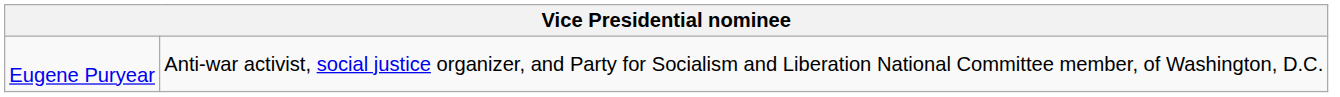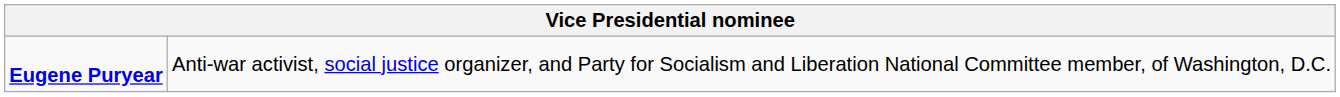(82, 75) normal -> (86, 75) bold
